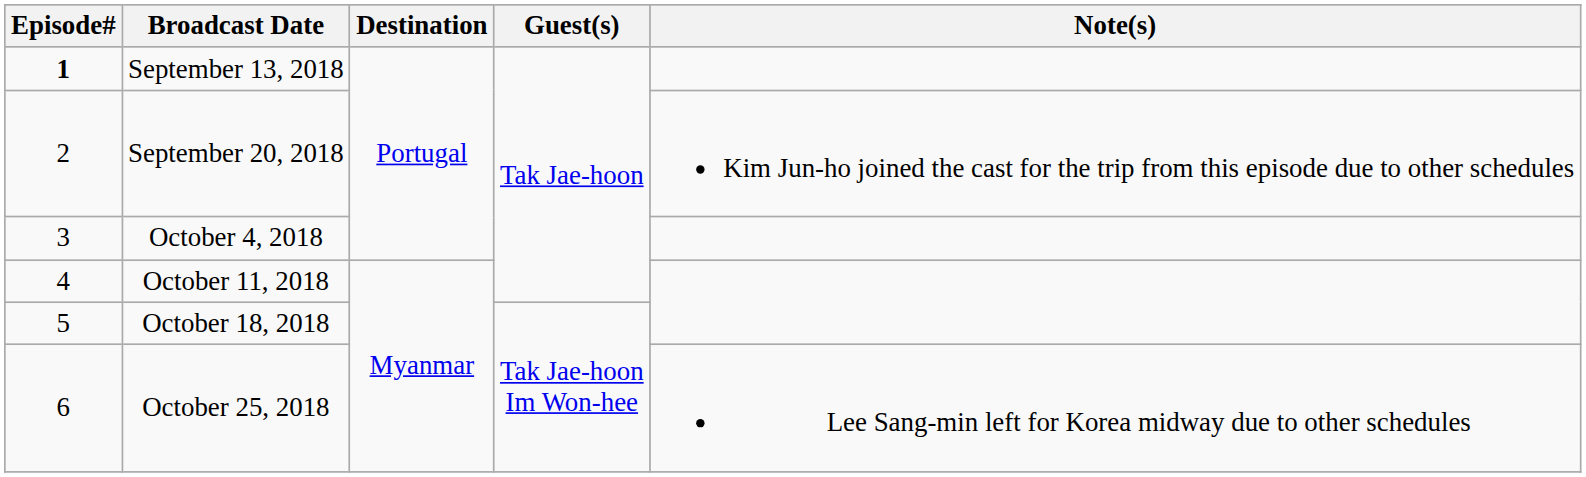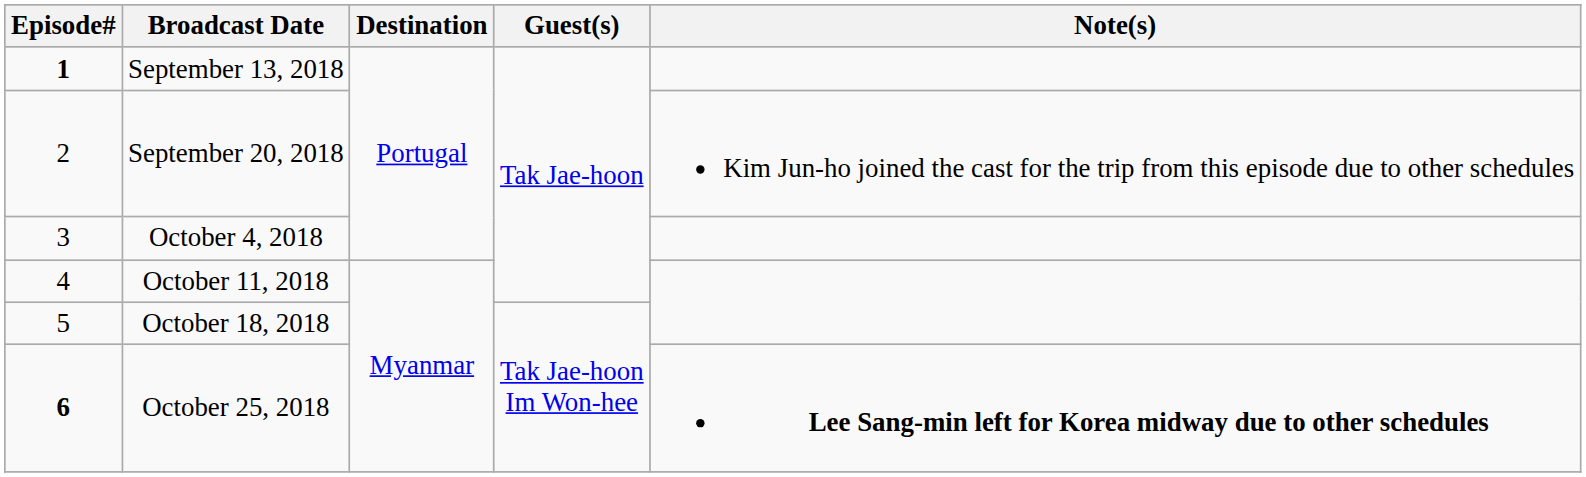(63, 407) normal -> (63, 407) bold
(1115, 423) normal -> (1115, 423) bold
